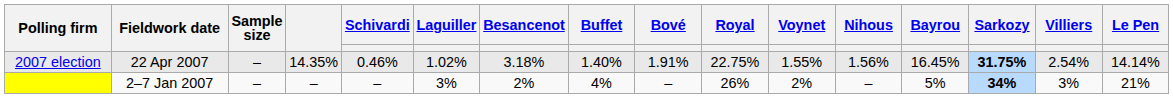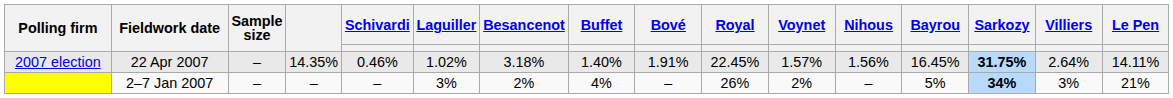(735, 62) 22.75% -> (735, 62) 22.45%
(802, 62) 1.55% -> (802, 62) 1.57%
(1069, 62) 2.54% -> (1069, 62) 2.64%
(1136, 62) 14.14% -> (1136, 62) 14.11%
